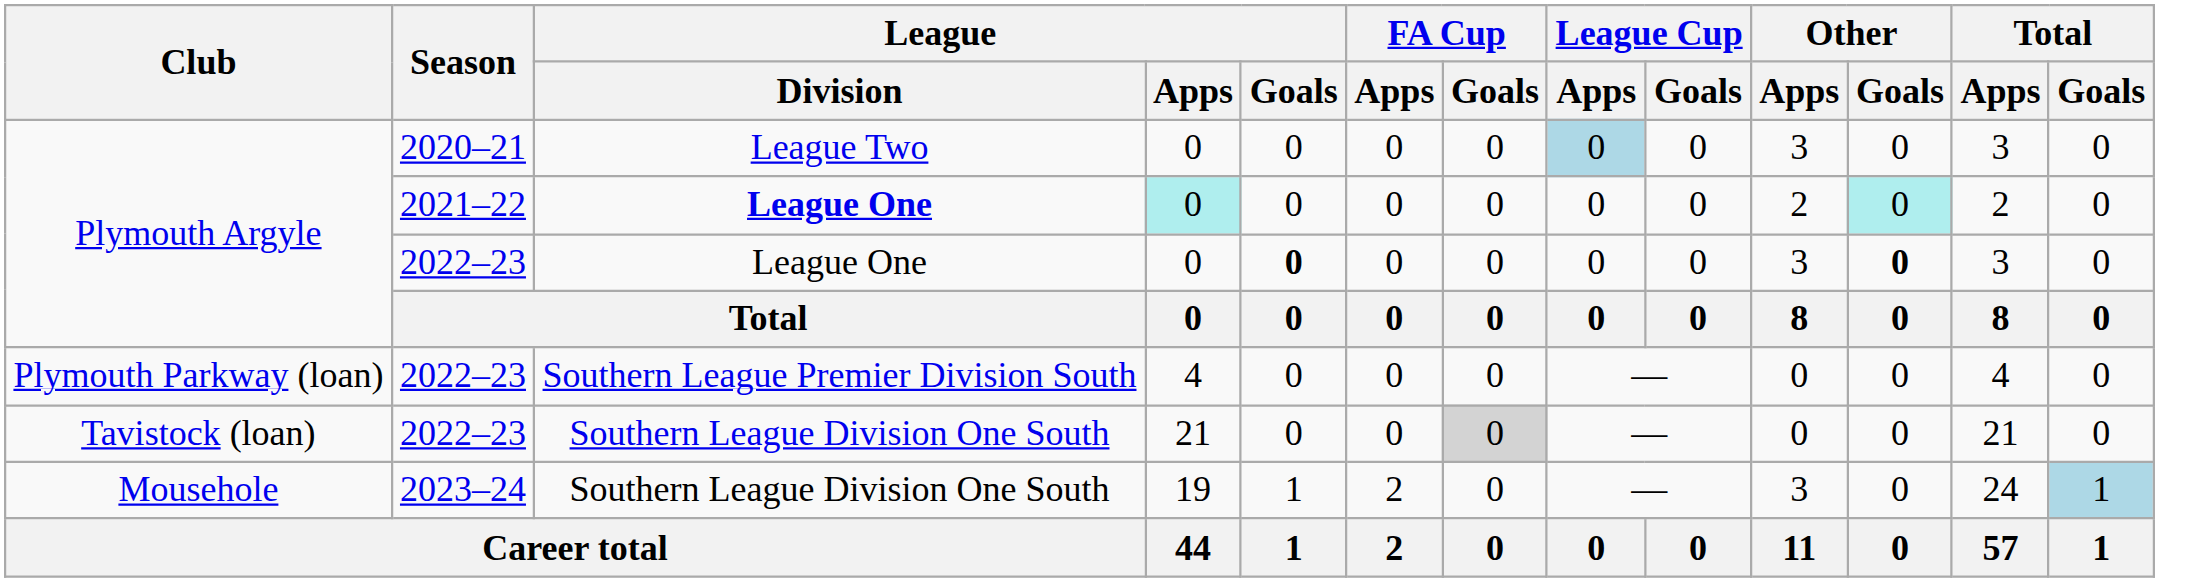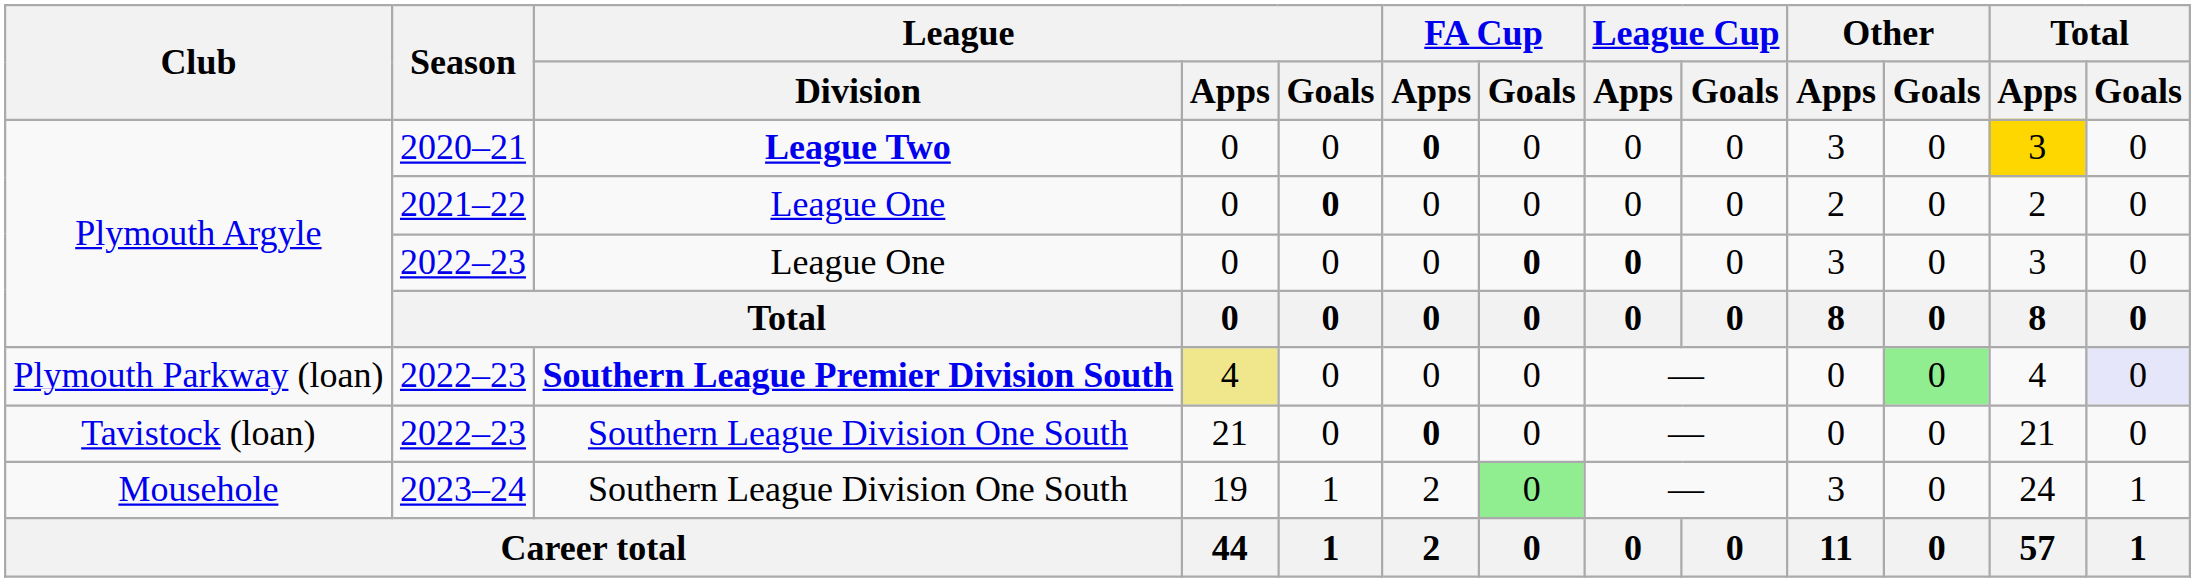(840, 147) normal -> (858, 147) bold
(1394, 147) normal -> (1431, 147) bold
(1596, 147) lightblue background -> (1633, 147) no background
(2001, 147) no background -> (2037, 147) gold background
(840, 204) bold -> (858, 204) normal
(1193, 204) paleturquoise background -> (1230, 204) no background
(1294, 204) normal -> (1331, 204) bold
(1900, 204) paleturquoise background -> (1937, 204) no background
(1294, 261) bold -> (1331, 261) normal
(1495, 261) normal -> (1532, 261) bold
(1596, 261) normal -> (1633, 261) bold
(1900, 261) bold -> (1937, 261) normal
(840, 375) normal -> (858, 375) bold
(1193, 375) no background -> (1230, 375) khaki background
(1900, 375) no background -> (1937, 375) lightgreen background
(2101, 375) no background -> (2138, 375) lavender background
(1394, 432) normal -> (1431, 432) bold
(1495, 432) lightgrey background -> (1532, 432) no background
(1495, 489) no background -> (1532, 489) lightgreen background
(2101, 489) lightblue background -> (2138, 489) no background
